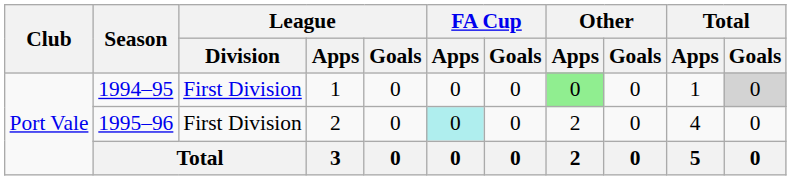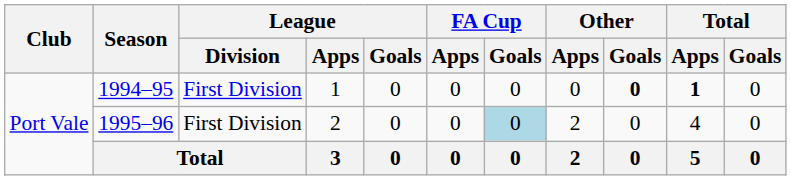(575, 89) lightgreen background -> (575, 89) no background
(635, 89) normal -> (635, 89) bold
(695, 89) normal -> (695, 89) bold
(755, 89) lightgrey background -> (755, 89) no background
(455, 123) paleturquoise background -> (455, 123) no background
(515, 123) no background -> (515, 123) lightblue background
